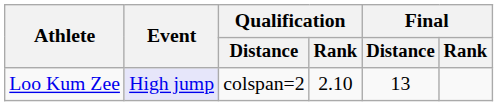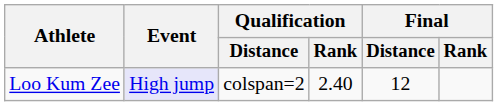(335, 84) 2.10 -> (335, 84) 2.40
(400, 84) 13 -> (400, 84) 12
